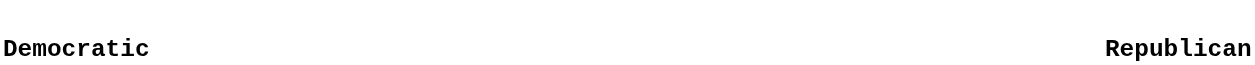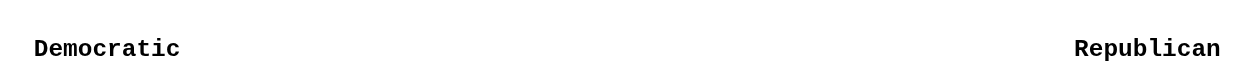- column: (627, 14)
